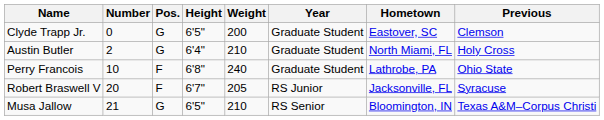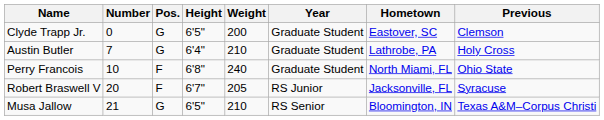(109, 50) 2 -> (109, 50) 7
(410, 50) North Miami, FL -> (403, 50) Lathrobe, PA
(403, 69) Lathrobe, PA -> (410, 69) North Miami, FL
